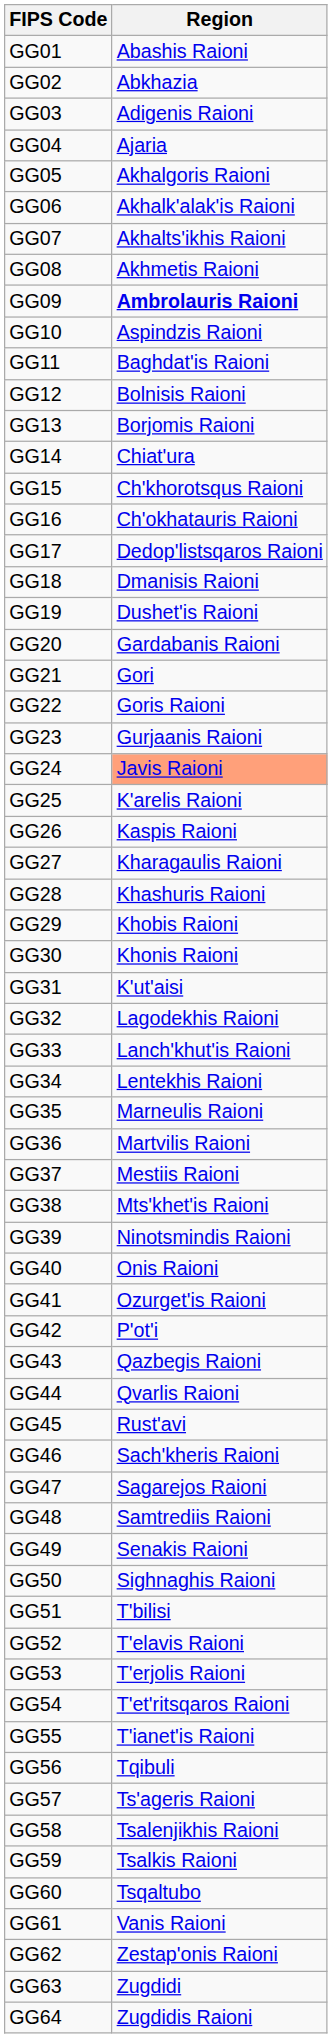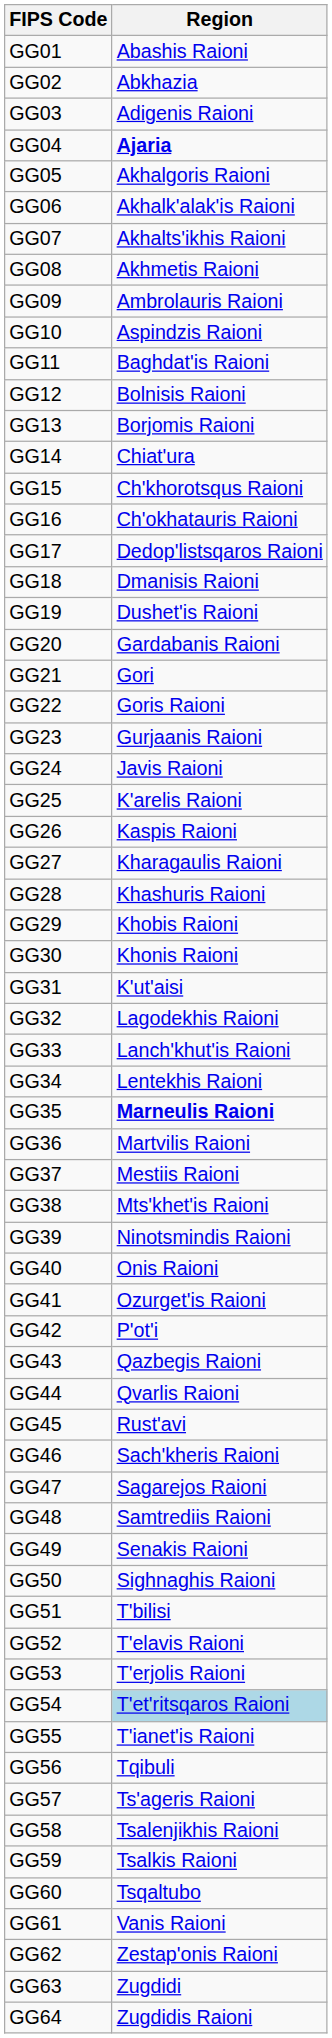(142, 144) normal -> (144, 144) bold
(207, 301) bold -> (200, 301) normal
(170, 769) lightsalmon background -> (170, 769) no background
(190, 1112) normal -> (195, 1112) bold
(203, 1705) no background -> (203, 1705) lightblue background
